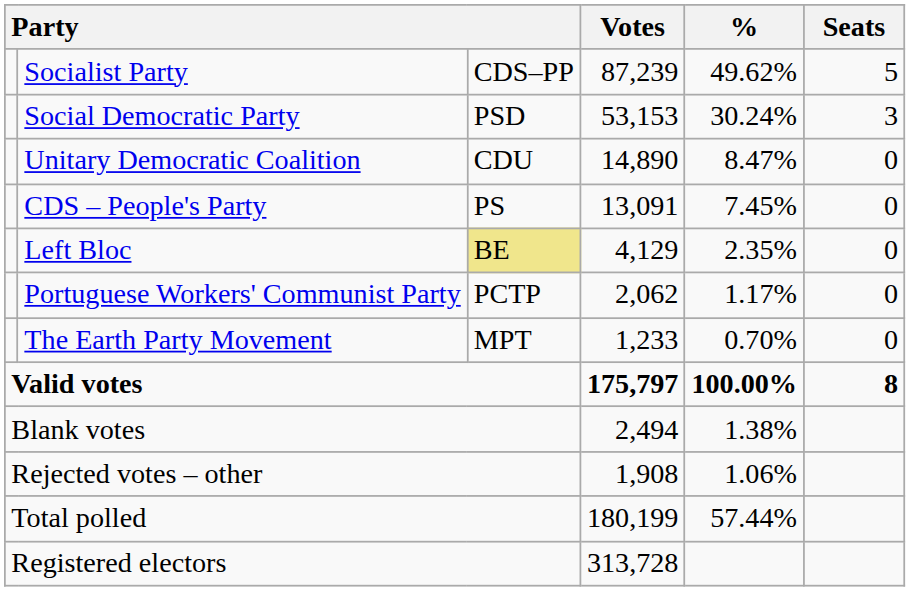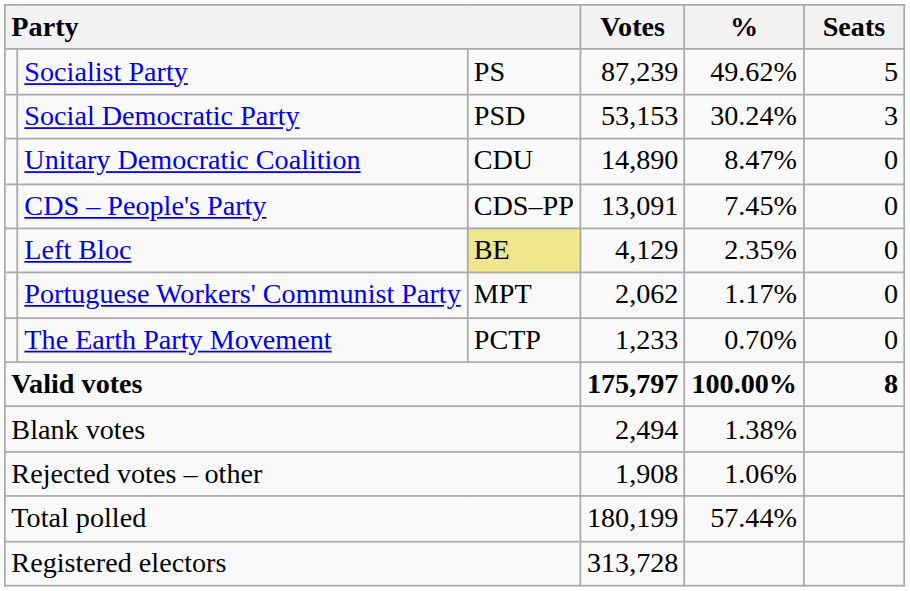(524, 71) CDS–PP -> (489, 71) PS
(489, 205) PS -> (524, 205) CDS–PP
(507, 294) PCTP -> (503, 294) MPT
(503, 339) MPT -> (507, 339) PCTP
